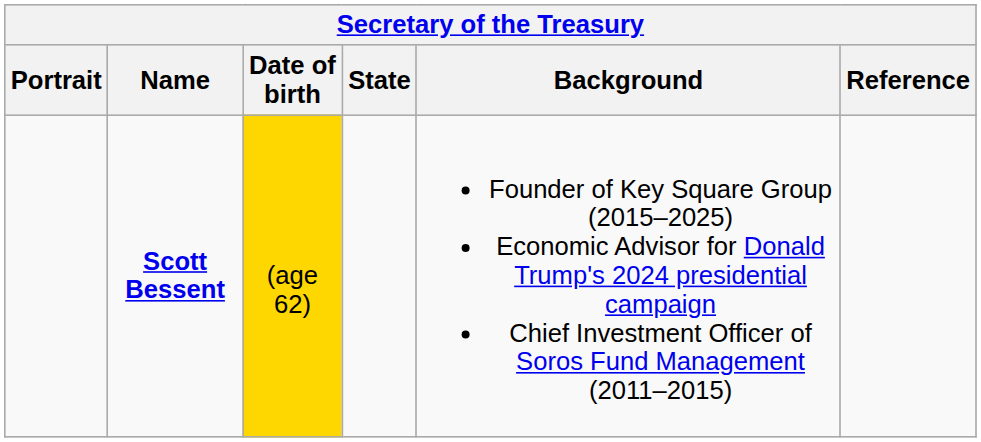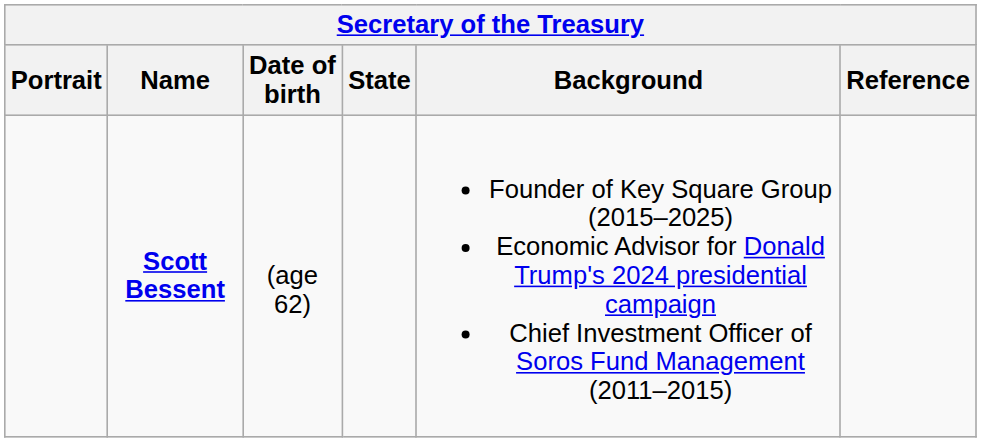(292, 290) gold background -> (292, 290) no background
